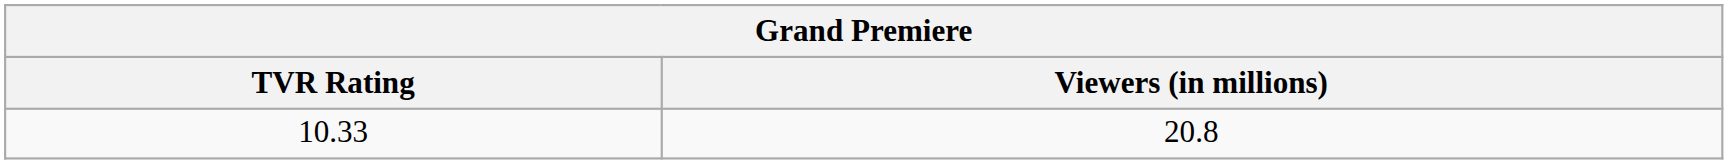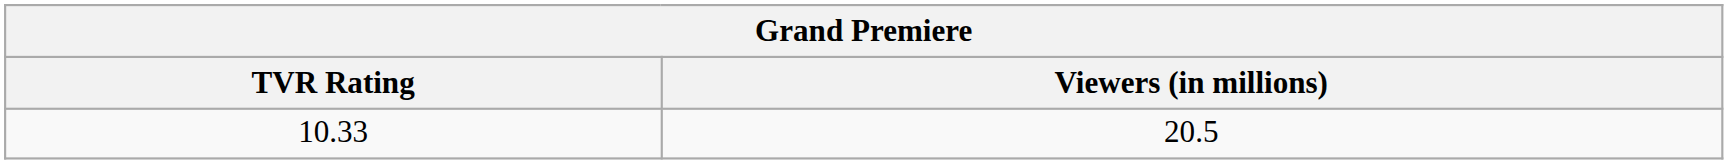(1191, 133) 20.8 -> (1191, 133) 20.5
